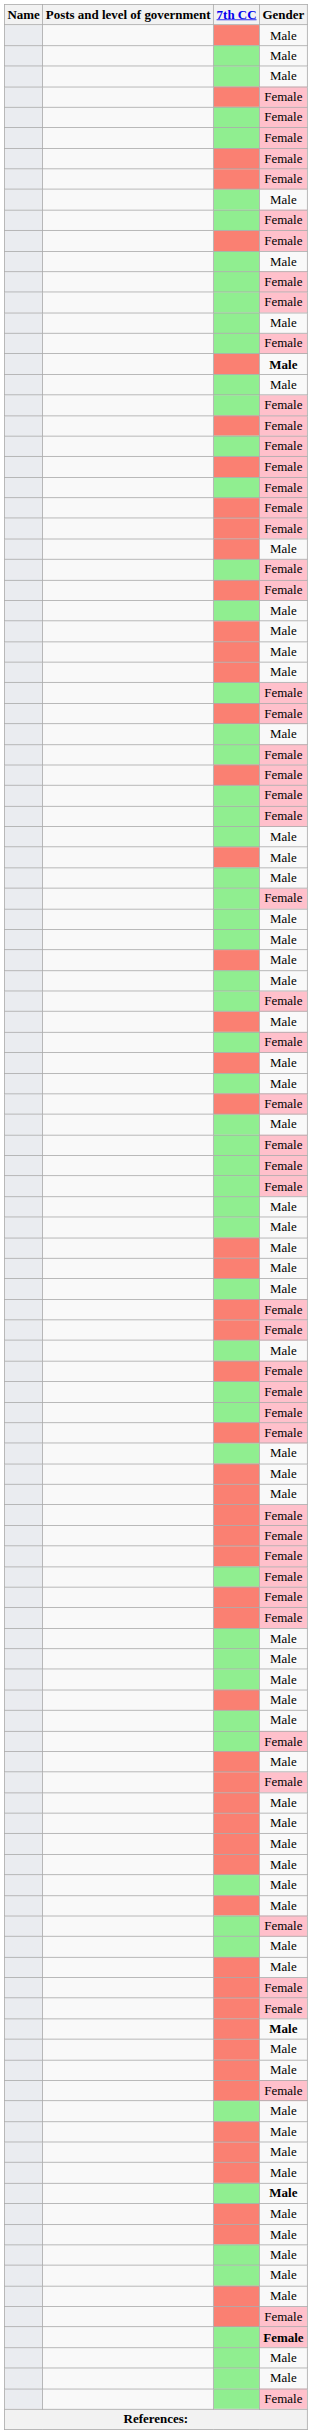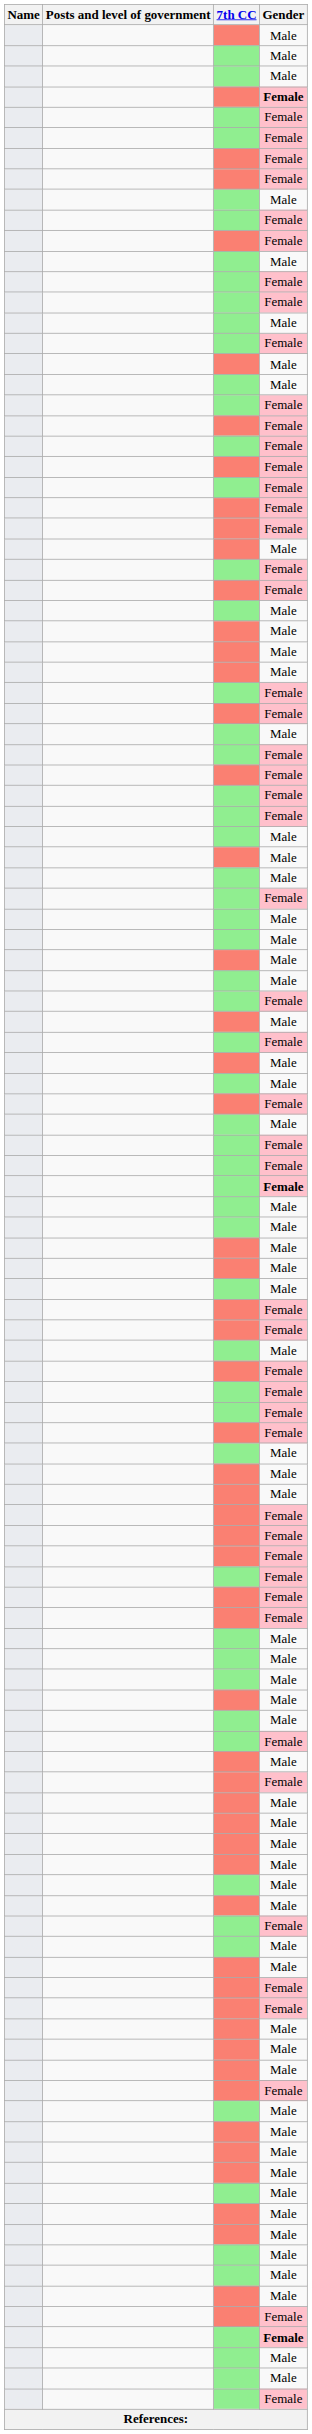(283, 96) normal -> (283, 96) bold
(283, 364) bold -> (283, 364) normal
(283, 1186) normal -> (283, 1186) bold
(283, 2029) bold -> (283, 2029) normal
(283, 2193) bold -> (283, 2193) normal
